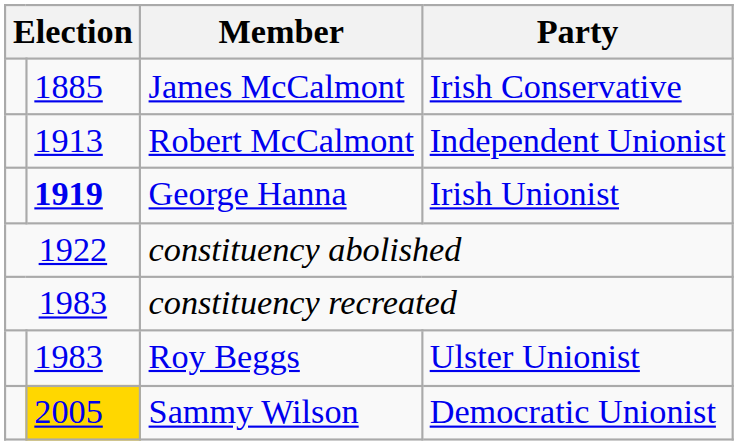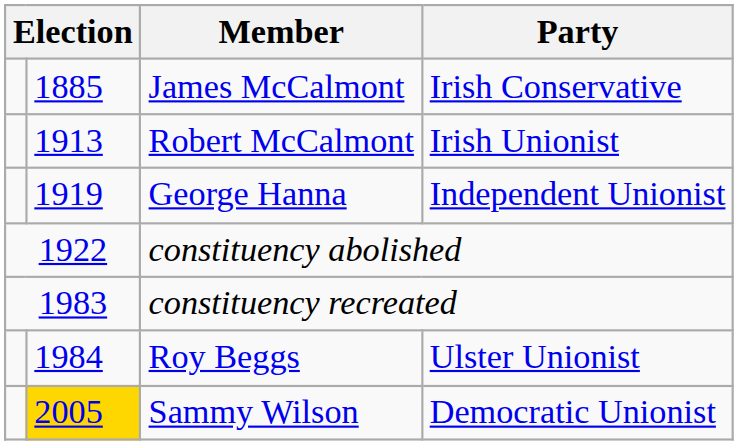(578, 140) Independent Unionist -> (524, 140) Irish Unionist
(69, 194) bold -> (69, 194) normal
(524, 194) Irish Unionist -> (578, 194) Independent Unionist
(69, 357) 1983 -> (69, 357) 1984
